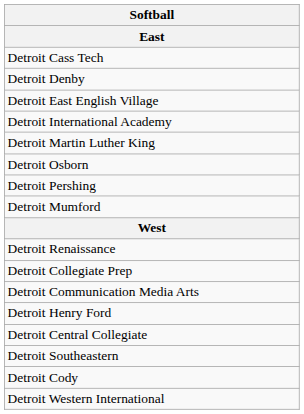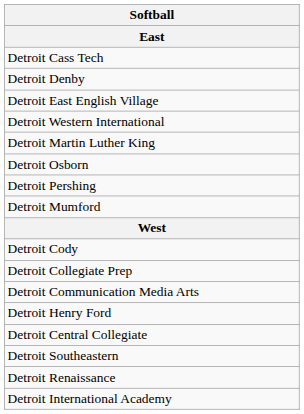(90, 121) Detroit International Academy -> (86, 121) Detroit Western International
(61, 249) Detroit Renaissance -> (43, 249) Detroit Cody
(43, 377) Detroit Cody -> (61, 377) Detroit Renaissance
(86, 398) Detroit Western International -> (90, 398) Detroit International Academy
